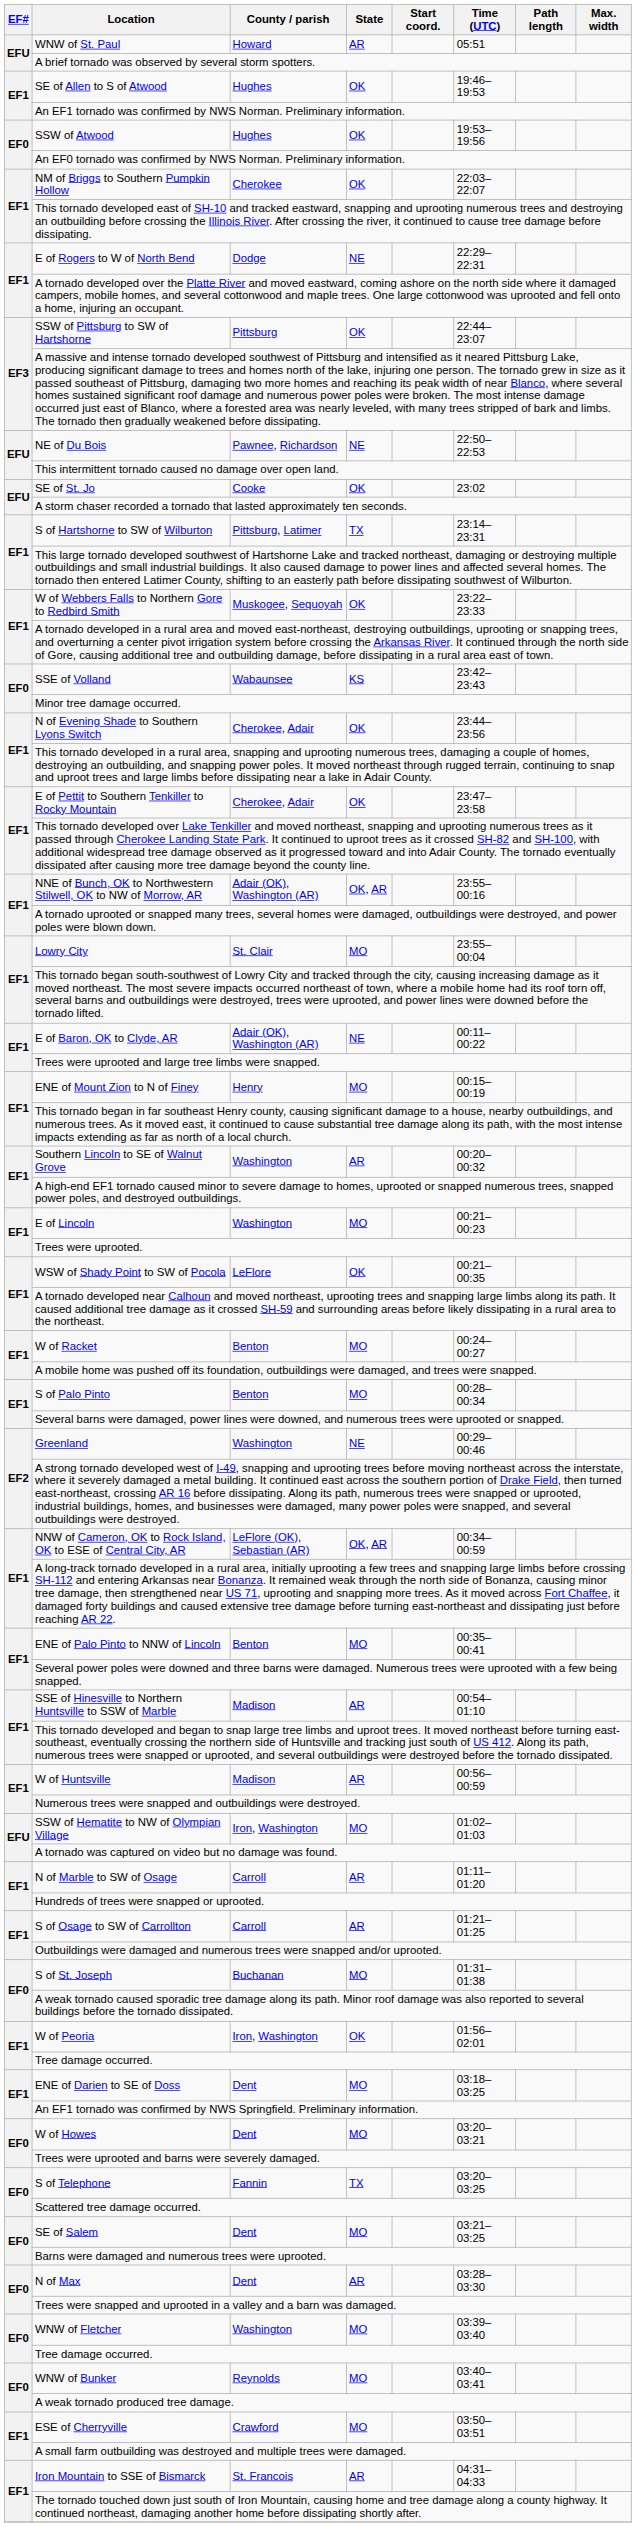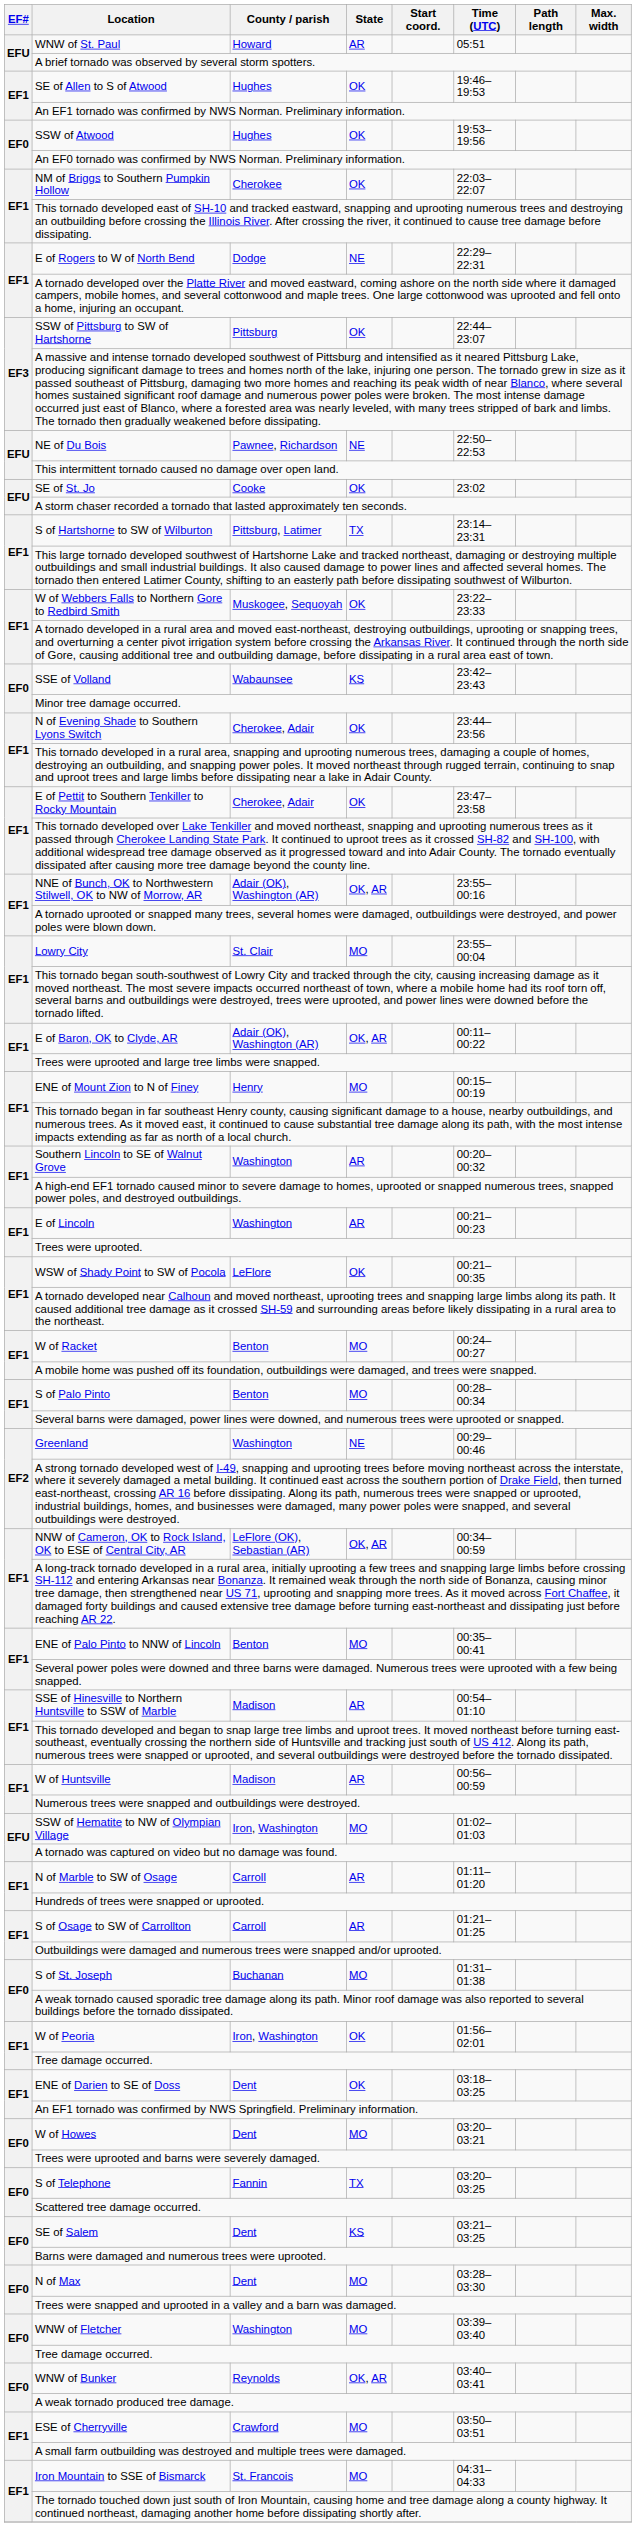(357, 1038) NE -> (368, 1038) OK, AR
(358, 1223) MO -> (357, 1223) AR
(358, 2085) MO -> (357, 2085) OK
(358, 2231) MO -> (357, 2231) KS
(357, 2280) AR -> (358, 2280) MO
(358, 2378) MO -> (368, 2378) OK, AR
(357, 2476) AR -> (358, 2476) MO
